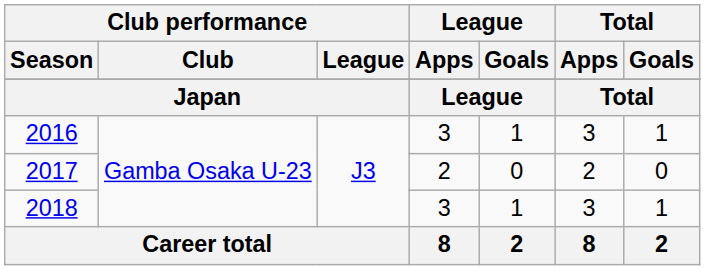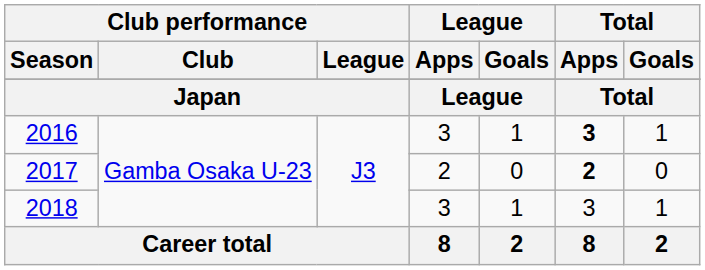(589, 134) normal -> (589, 134) bold
(589, 171) normal -> (589, 171) bold
